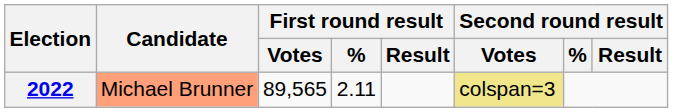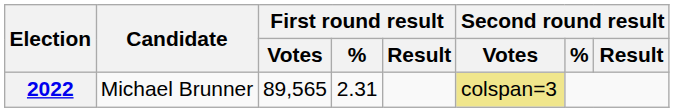(177, 89) lightsalmon background -> (177, 89) no background
(356, 89) 2.11 -> (357, 89) 2.31
